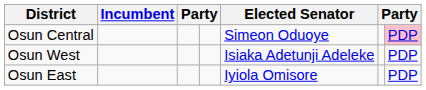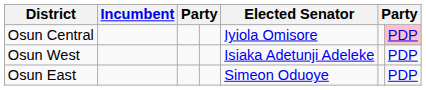(277, 35) Simeon Oduoye -> (271, 35) Iyiola Omisore
(271, 75) Iyiola Omisore -> (277, 75) Simeon Oduoye
